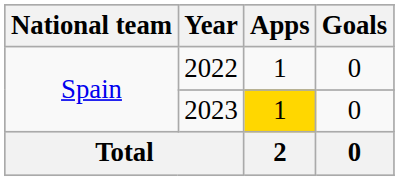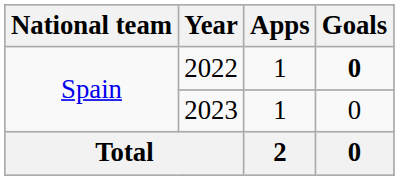(355, 68) normal -> (355, 68) bold
(280, 110) gold background -> (280, 110) no background
